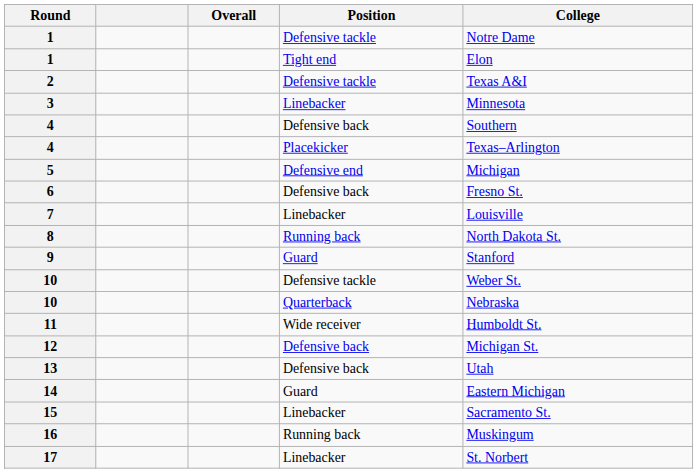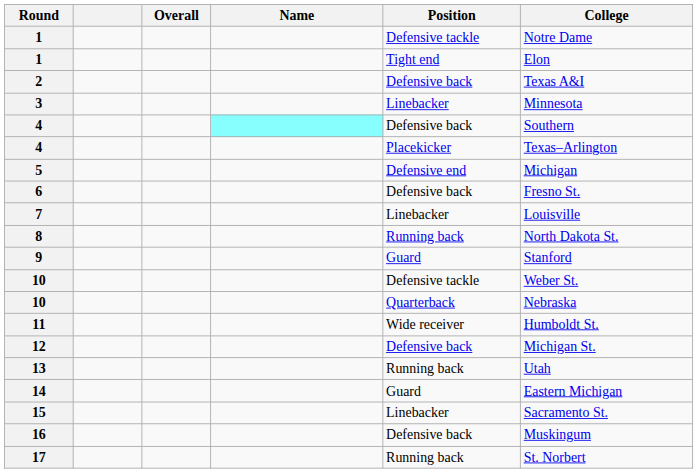+ column: (297, 15)
(329, 81) Defensive tackle -> (429, 81) Defensive back
(326, 368) Defensive back -> (425, 368) Running back
(322, 434) Running back -> (429, 434) Defensive back
(314, 457) Linebacker -> (425, 457) Running back
